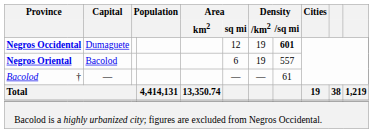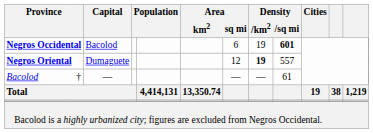(107, 45) Dumaguete -> (101, 45) Bacolod
(236, 45) 12 -> (236, 45) 6
(101, 61) Bacolod -> (107, 61) Dumaguete
(236, 61) 6 -> (236, 61) 12
(261, 61) normal -> (261, 61) bold
